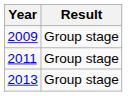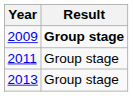(82, 36) normal -> (84, 36) bold
